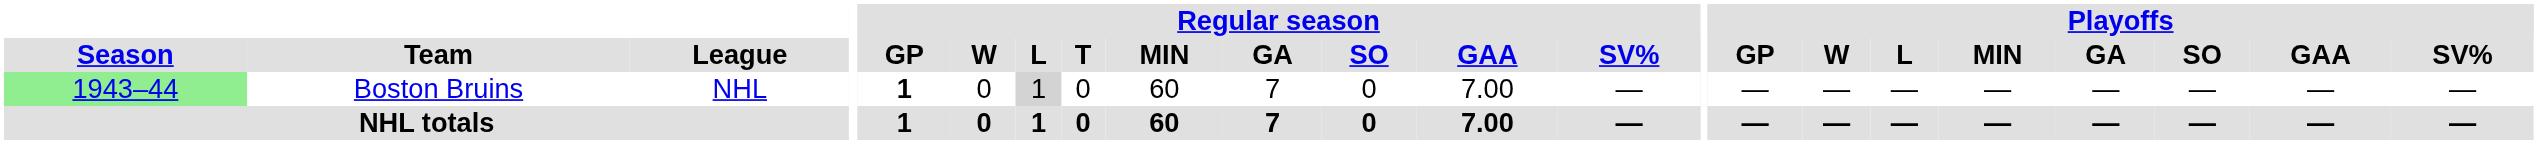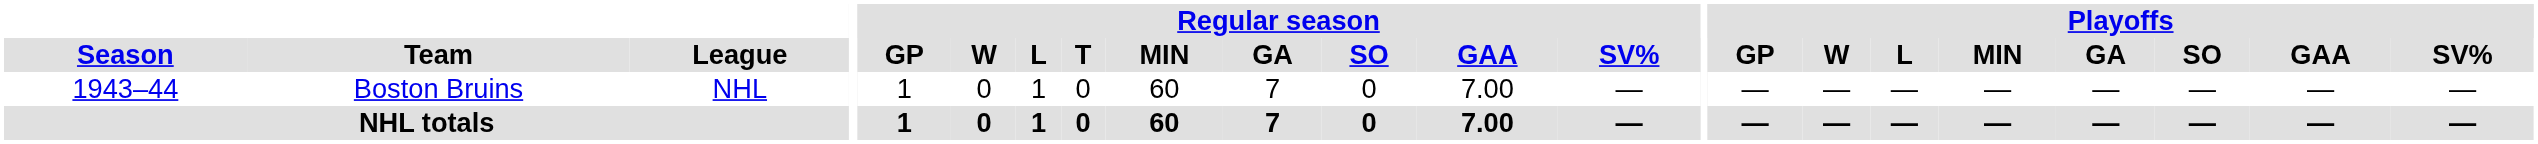(125, 88) lightgreen background -> (125, 88) no background
(904, 88) bold -> (904, 88) normal
(1039, 88) lightgrey background -> (1039, 88) no background
